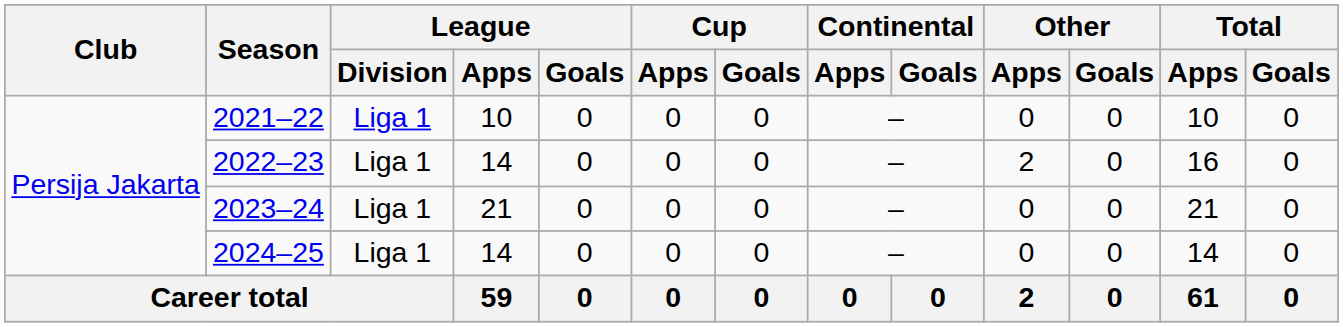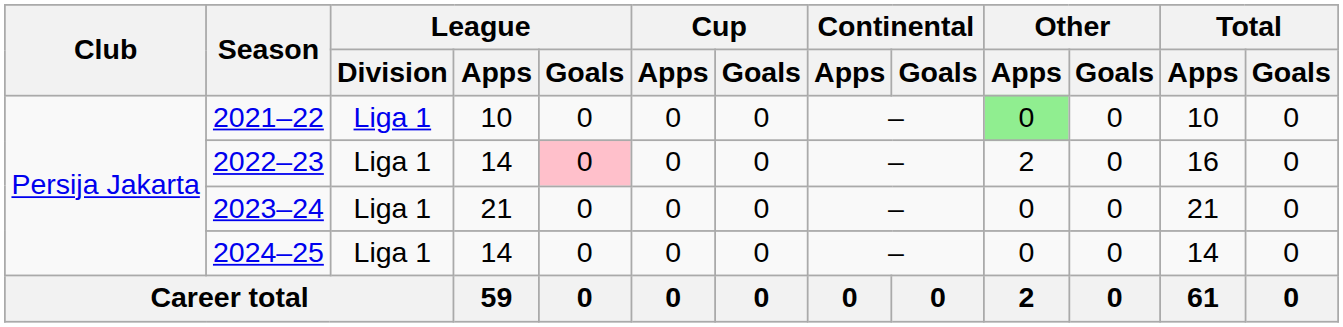(1026, 117) no background -> (1026, 117) lightgreen background
(585, 162) no background -> (585, 162) pink background
